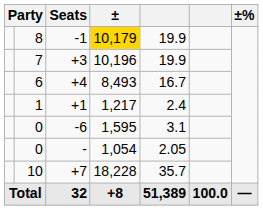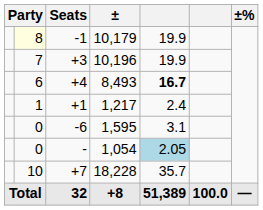(39, 37) no background -> (39, 37) lightyellow background
(115, 37) gold background -> (115, 37) no background
(172, 82) normal -> (172, 82) bold
(172, 149) no background -> (172, 149) lightblue background
